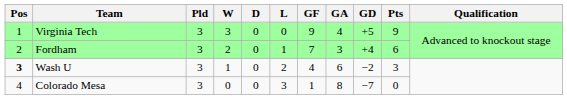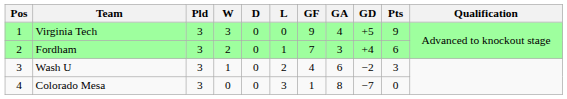(19, 67) bold -> (19, 67) normal
